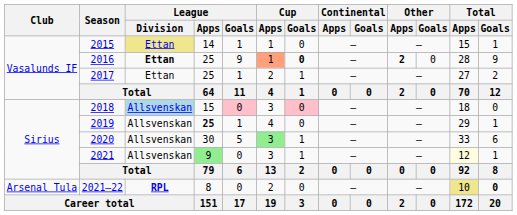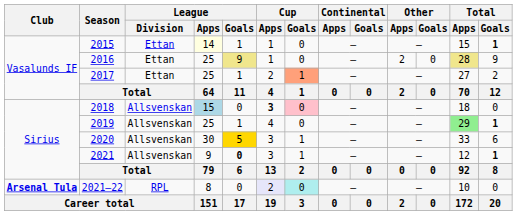(160, 44) khaki background -> (160, 44) no background
(208, 44) no background -> (208, 44) lightyellow background
(495, 44) normal -> (495, 44) bold
(160, 60) bold -> (160, 60) normal
(240, 60) no background -> (240, 60) khaki background
(271, 60) lightsalmon background -> (271, 60) no background
(302, 60) bold -> (302, 60) normal
(402, 60) bold -> (402, 60) normal
(464, 60) no background -> (464, 60) khaki background
(302, 76) no background -> (302, 76) lightsalmon background
(160, 108) lightblue background -> (160, 108) no background
(208, 108) no background -> (208, 108) lightblue background
(240, 108) pink background -> (240, 108) no background
(271, 108) normal -> (271, 108) bold
(208, 124) bold -> (208, 124) normal
(464, 124) no background -> (464, 124) lightgreen background
(495, 124) normal -> (495, 124) bold
(240, 139) no background -> (240, 139) gold background
(271, 139) lightgreen background -> (271, 139) no background
(208, 155) lightgreen background -> (208, 155) no background
(240, 155) normal -> (240, 155) bold
(464, 155) lightyellow background -> (464, 155) no background
(495, 155) normal -> (495, 155) bold
(42, 187) normal -> (42, 187) bold
(160, 187) bold -> (160, 187) normal
(271, 187) no background -> (271, 187) lavender background
(302, 187) no background -> (302, 187) paleturquoise background
(464, 187) khaki background -> (464, 187) no background
(495, 187) bold -> (495, 187) normal
